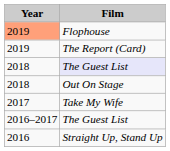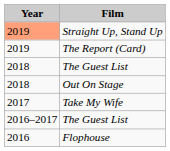(86, 31) Flophouse -> (113, 31) Straight Up, Stand Up
(95, 66) lavender background -> (95, 66) no background
(113, 137) Straight Up, Stand Up -> (86, 137) Flophouse
